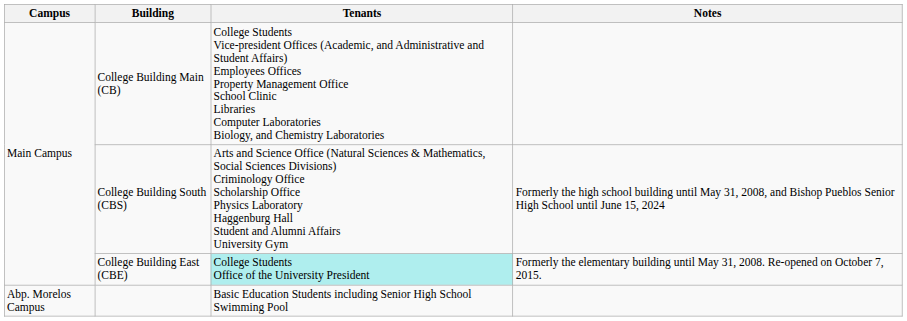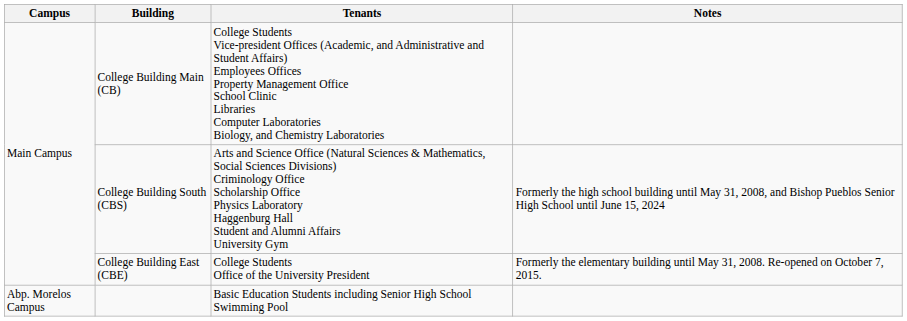(292, 269) paleturquoise background -> (292, 269) no background
